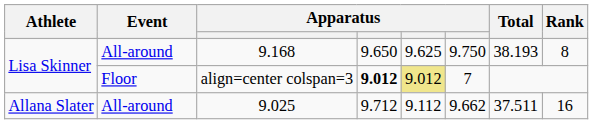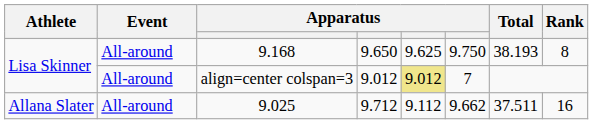(119, 79) Floor -> (147, 79) All-around
(379, 79) bold -> (379, 79) normal
